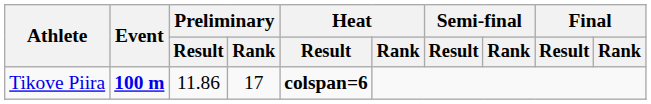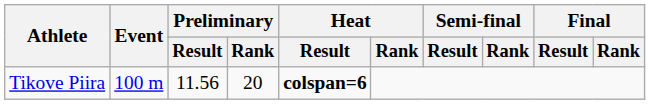(139, 83) bold -> (139, 83) normal
(198, 83) 11.86 -> (197, 83) 11.56
(254, 83) 17 -> (253, 83) 20
